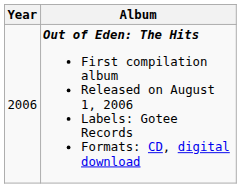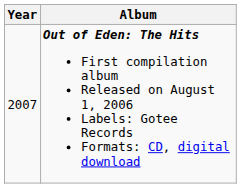(22, 104) 2006 -> (22, 104) 2007
